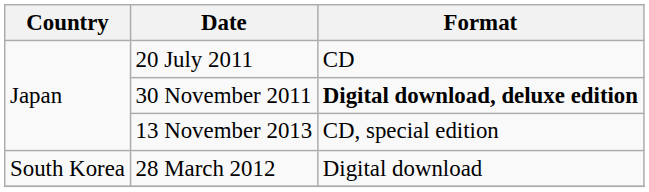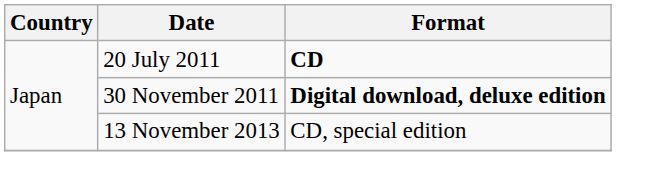(339, 58) normal -> (307, 58) bold
- row: (205, 167)
